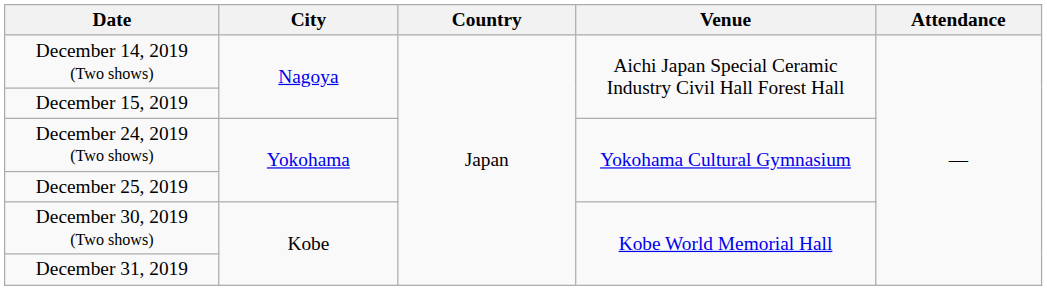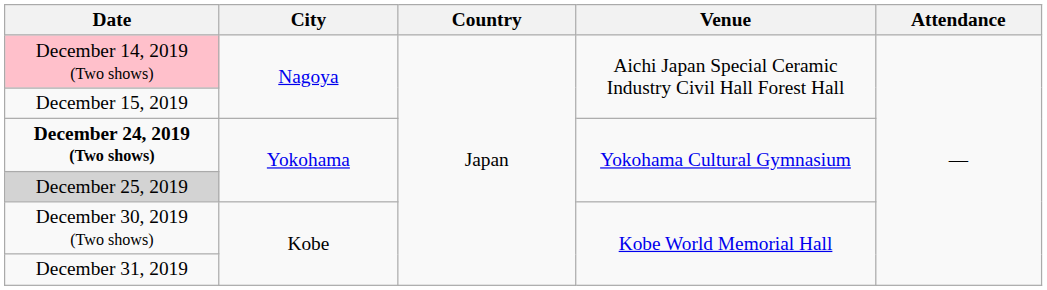(112, 61) no background -> (112, 61) pink background
(112, 144) normal -> (112, 144) bold
(112, 186) no background -> (112, 186) lightgrey background
